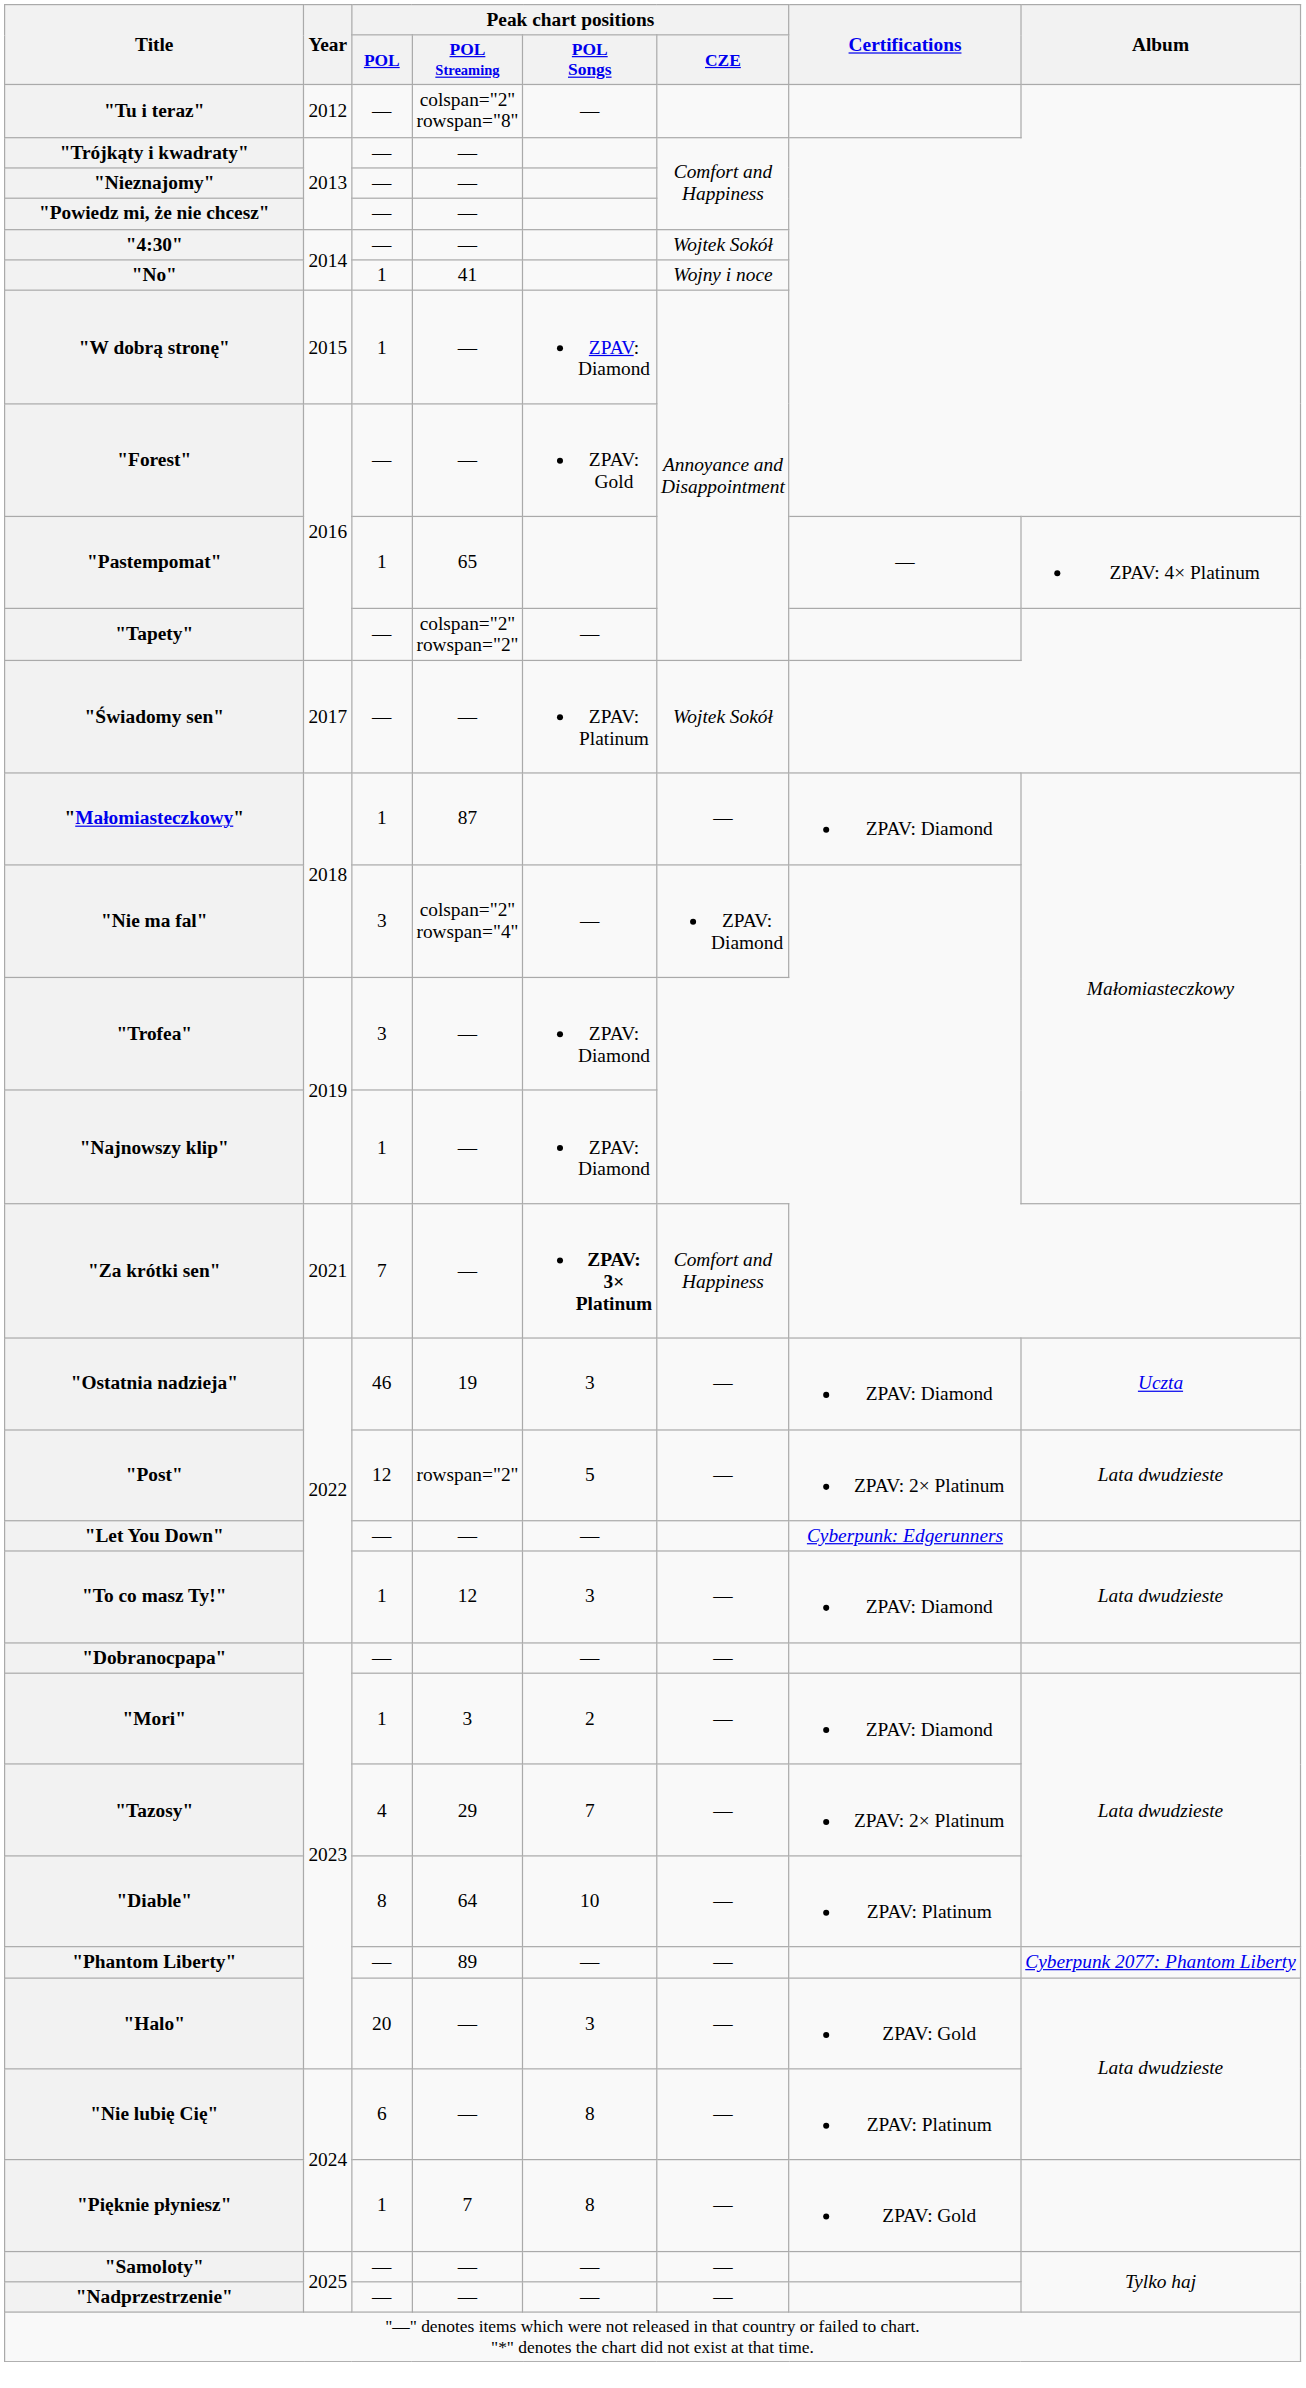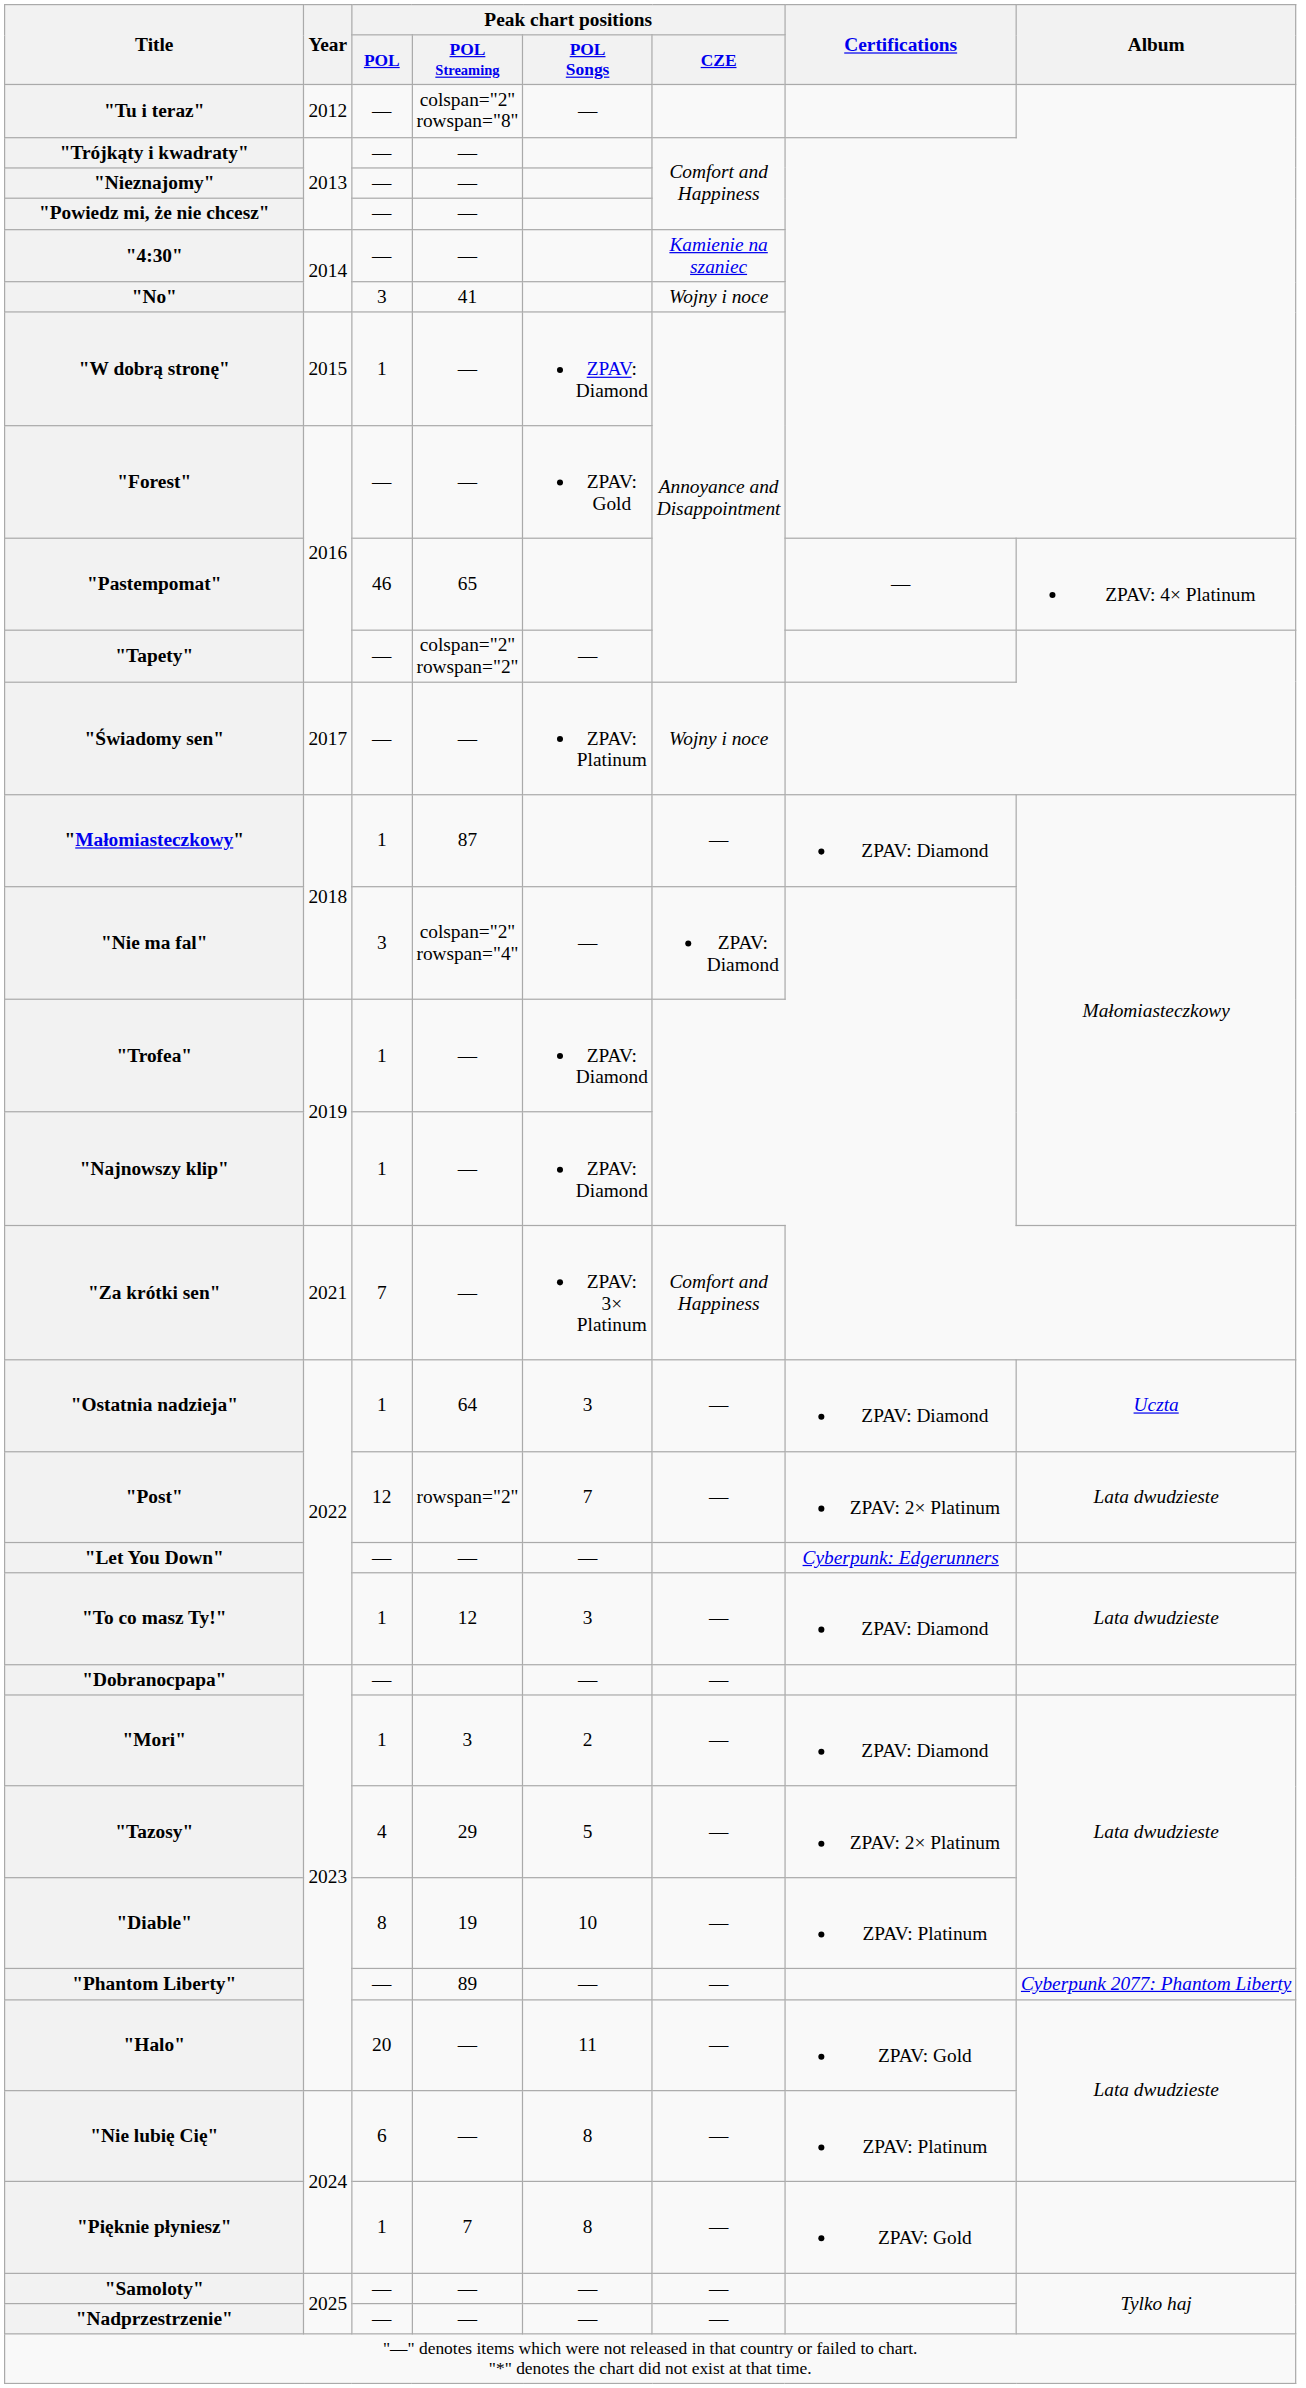(723, 244) Wojtek Sokół -> (719, 255) Kamienie na szaniec
(382, 275) 1 -> (382, 296) 3
(382, 562) 1 -> (382, 583) 46
(723, 716) Wojtek Sokół -> (719, 738) Wojny i noce
(382, 1033) 3 -> (382, 1055) 1
(590, 1282) bold -> (588, 1303) normal
(382, 1383) 46 -> (382, 1405) 1
(467, 1383) 19 -> (467, 1405) 64
(590, 1474) 5 -> (588, 1496) 7
(590, 1809) 7 -> (588, 1831) 5
(467, 1901) 64 -> (467, 1922) 19
(590, 2023) 3 -> (588, 2044) 11
